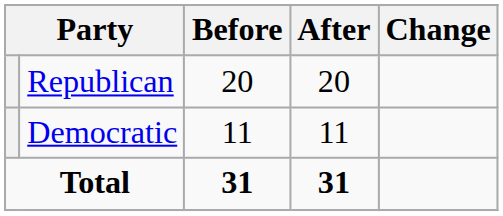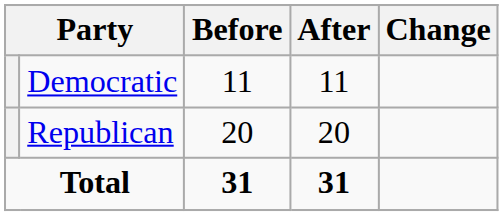rows swapped: (100, 81) <-> (102, 132)
